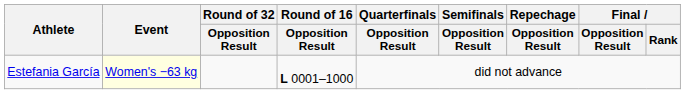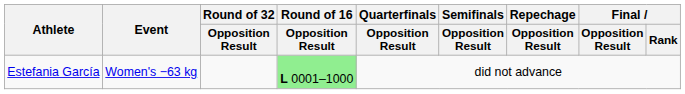(151, 72) lightyellow background -> (151, 72) no background
(317, 79) no background -> (317, 79) lightgreen background
